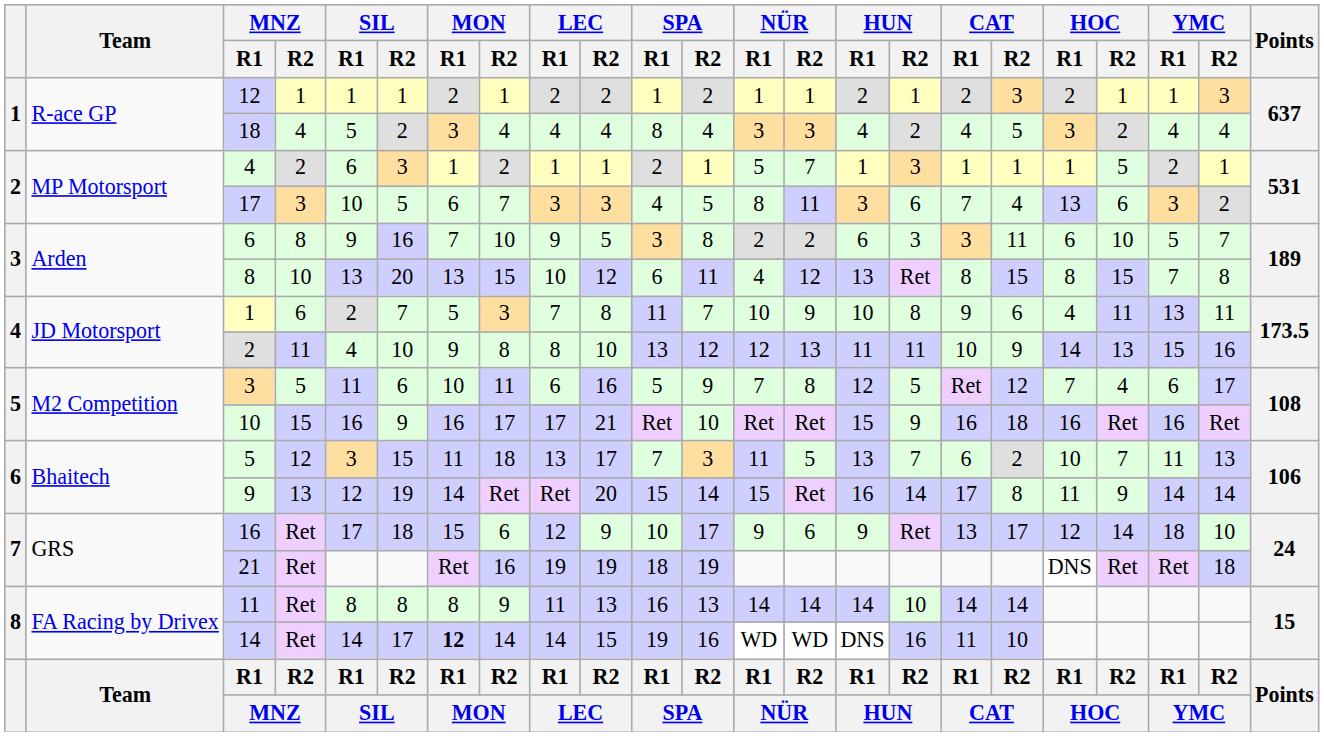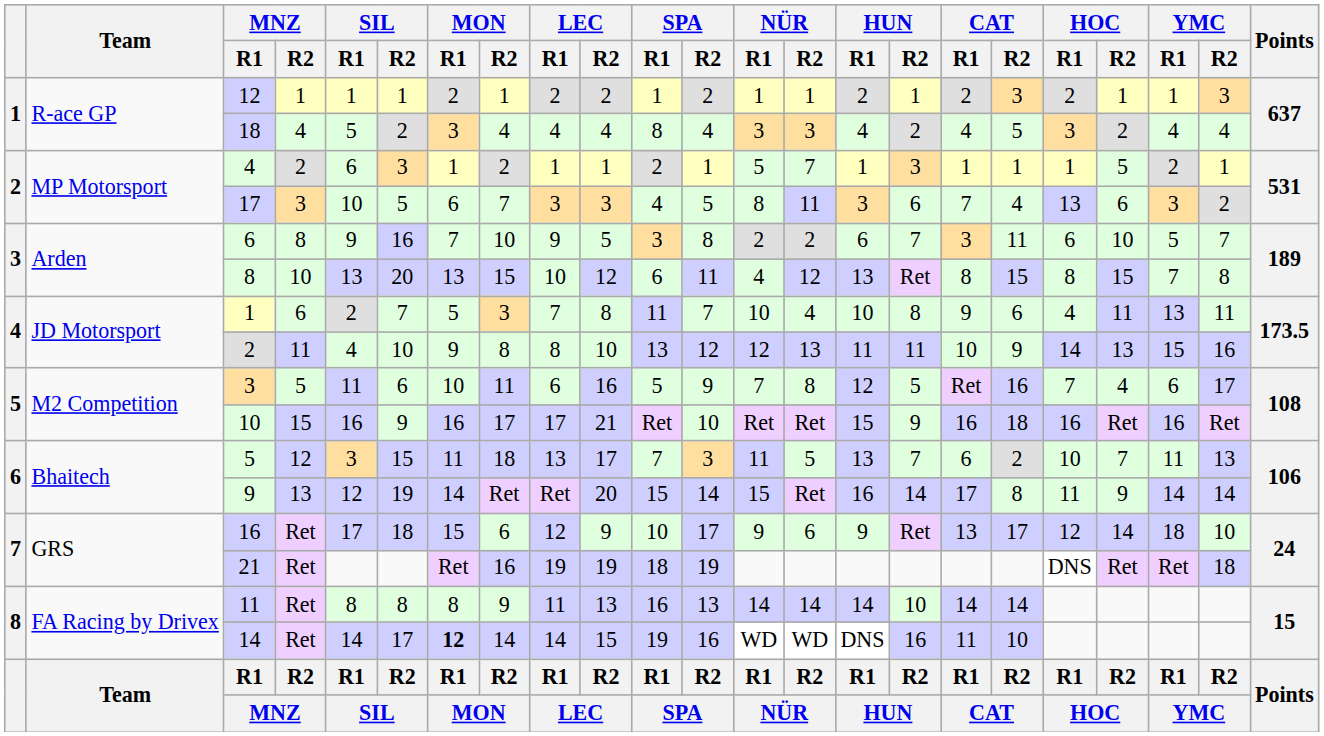(915, 240) 3 -> (915, 240) 7
(810, 313) 9 -> (810, 313) 4
(1017, 385) 12 -> (1017, 385) 16
